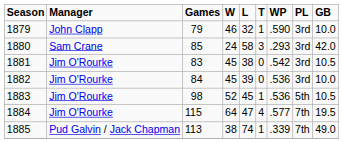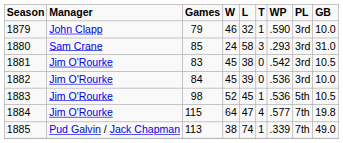(325, 46) 42.0 -> (325, 46) 31.0
(325, 113) 19.5 -> (325, 113) 19.8
